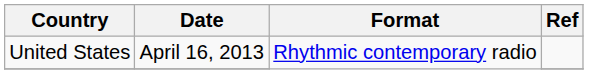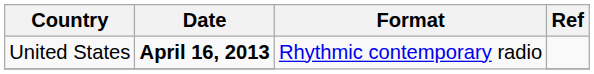(202, 52) normal -> (205, 52) bold
